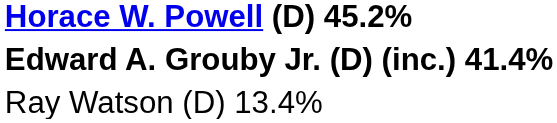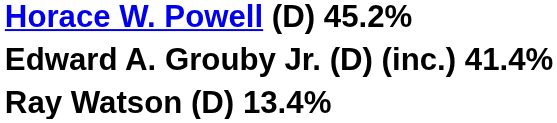(164, 102) normal -> (168, 102) bold
